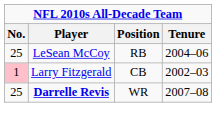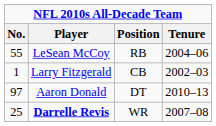(16, 53) 25 -> (16, 53) 55
(16, 72) pink background -> (16, 72) no background
+ row: (71, 92)
